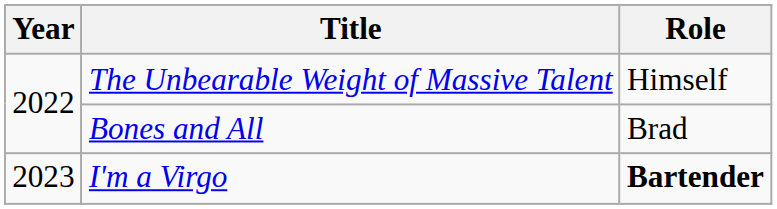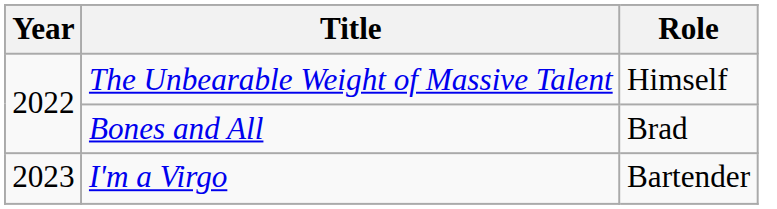(696, 177) bold -> (689, 177) normal
